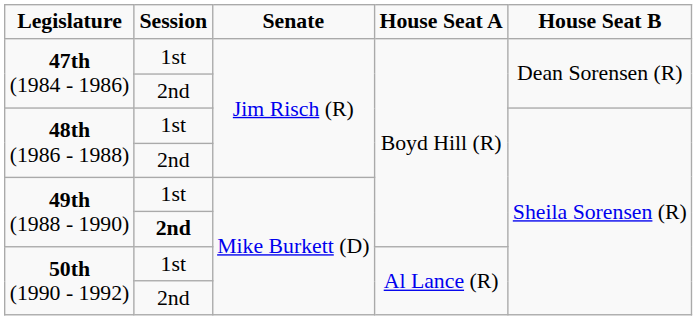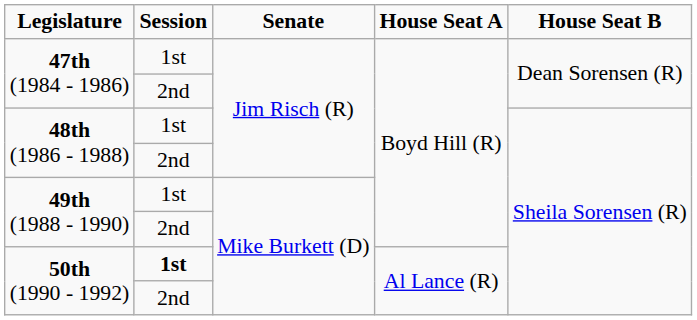(173, 228) bold -> (173, 228) normal
(173, 263) normal -> (173, 263) bold
